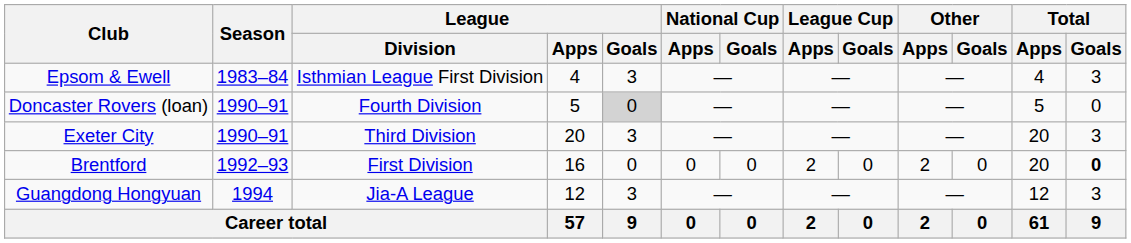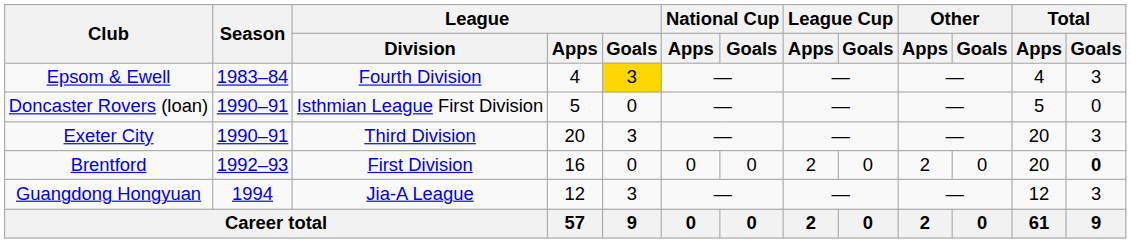(420, 77) Isthmian League First Division -> (420, 77) Fourth Division
(632, 77) no background -> (632, 77) gold background
(420, 106) Fourth Division -> (420, 106) Isthmian League First Division
(632, 106) lightgrey background -> (632, 106) no background
